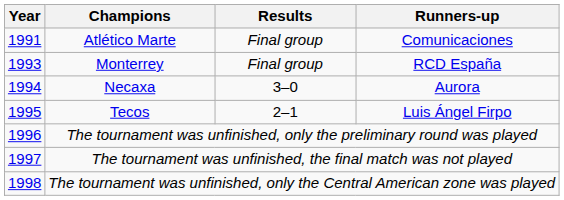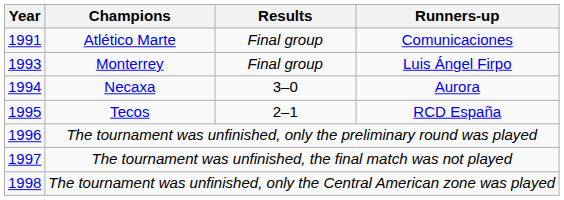(457, 64) RCD España -> (457, 64) Luis Ángel Firpo
(457, 111) Luis Ángel Firpo -> (457, 111) RCD España
